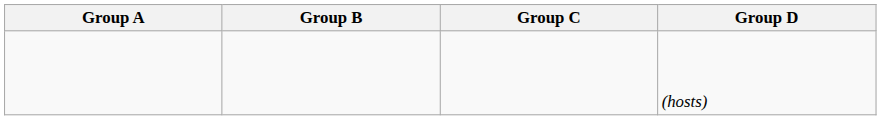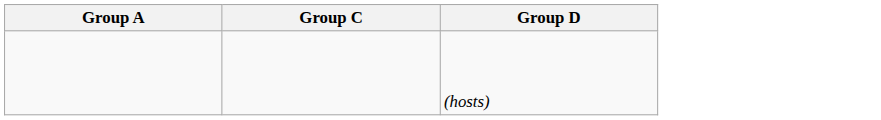- column: (331, 17)
